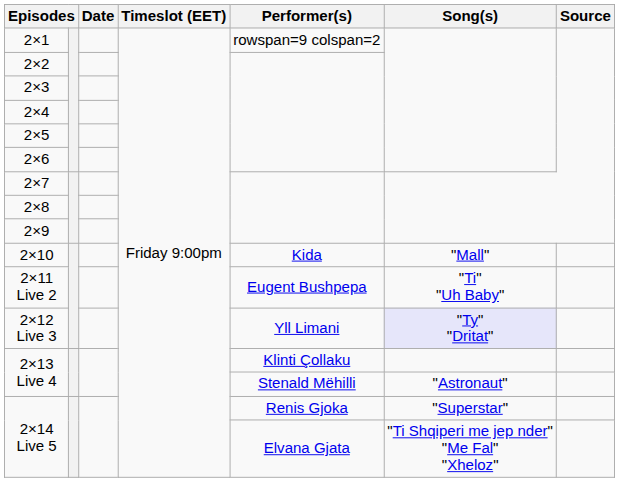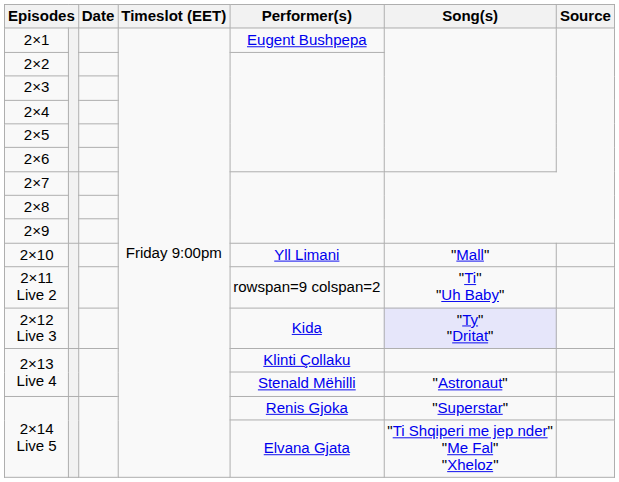(307, 40) rowspan=9 colspan=2 -> (307, 40) Eugent Bushpepa
(307, 254) Kida -> (307, 254) Yll Limani
(307, 287) Eugent Bushpepa -> (307, 287) rowspan=9 colspan=2
(307, 328) Yll Limani -> (307, 328) Kida
